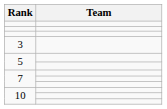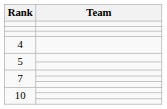(20, 44) 3 -> (20, 44) 4
